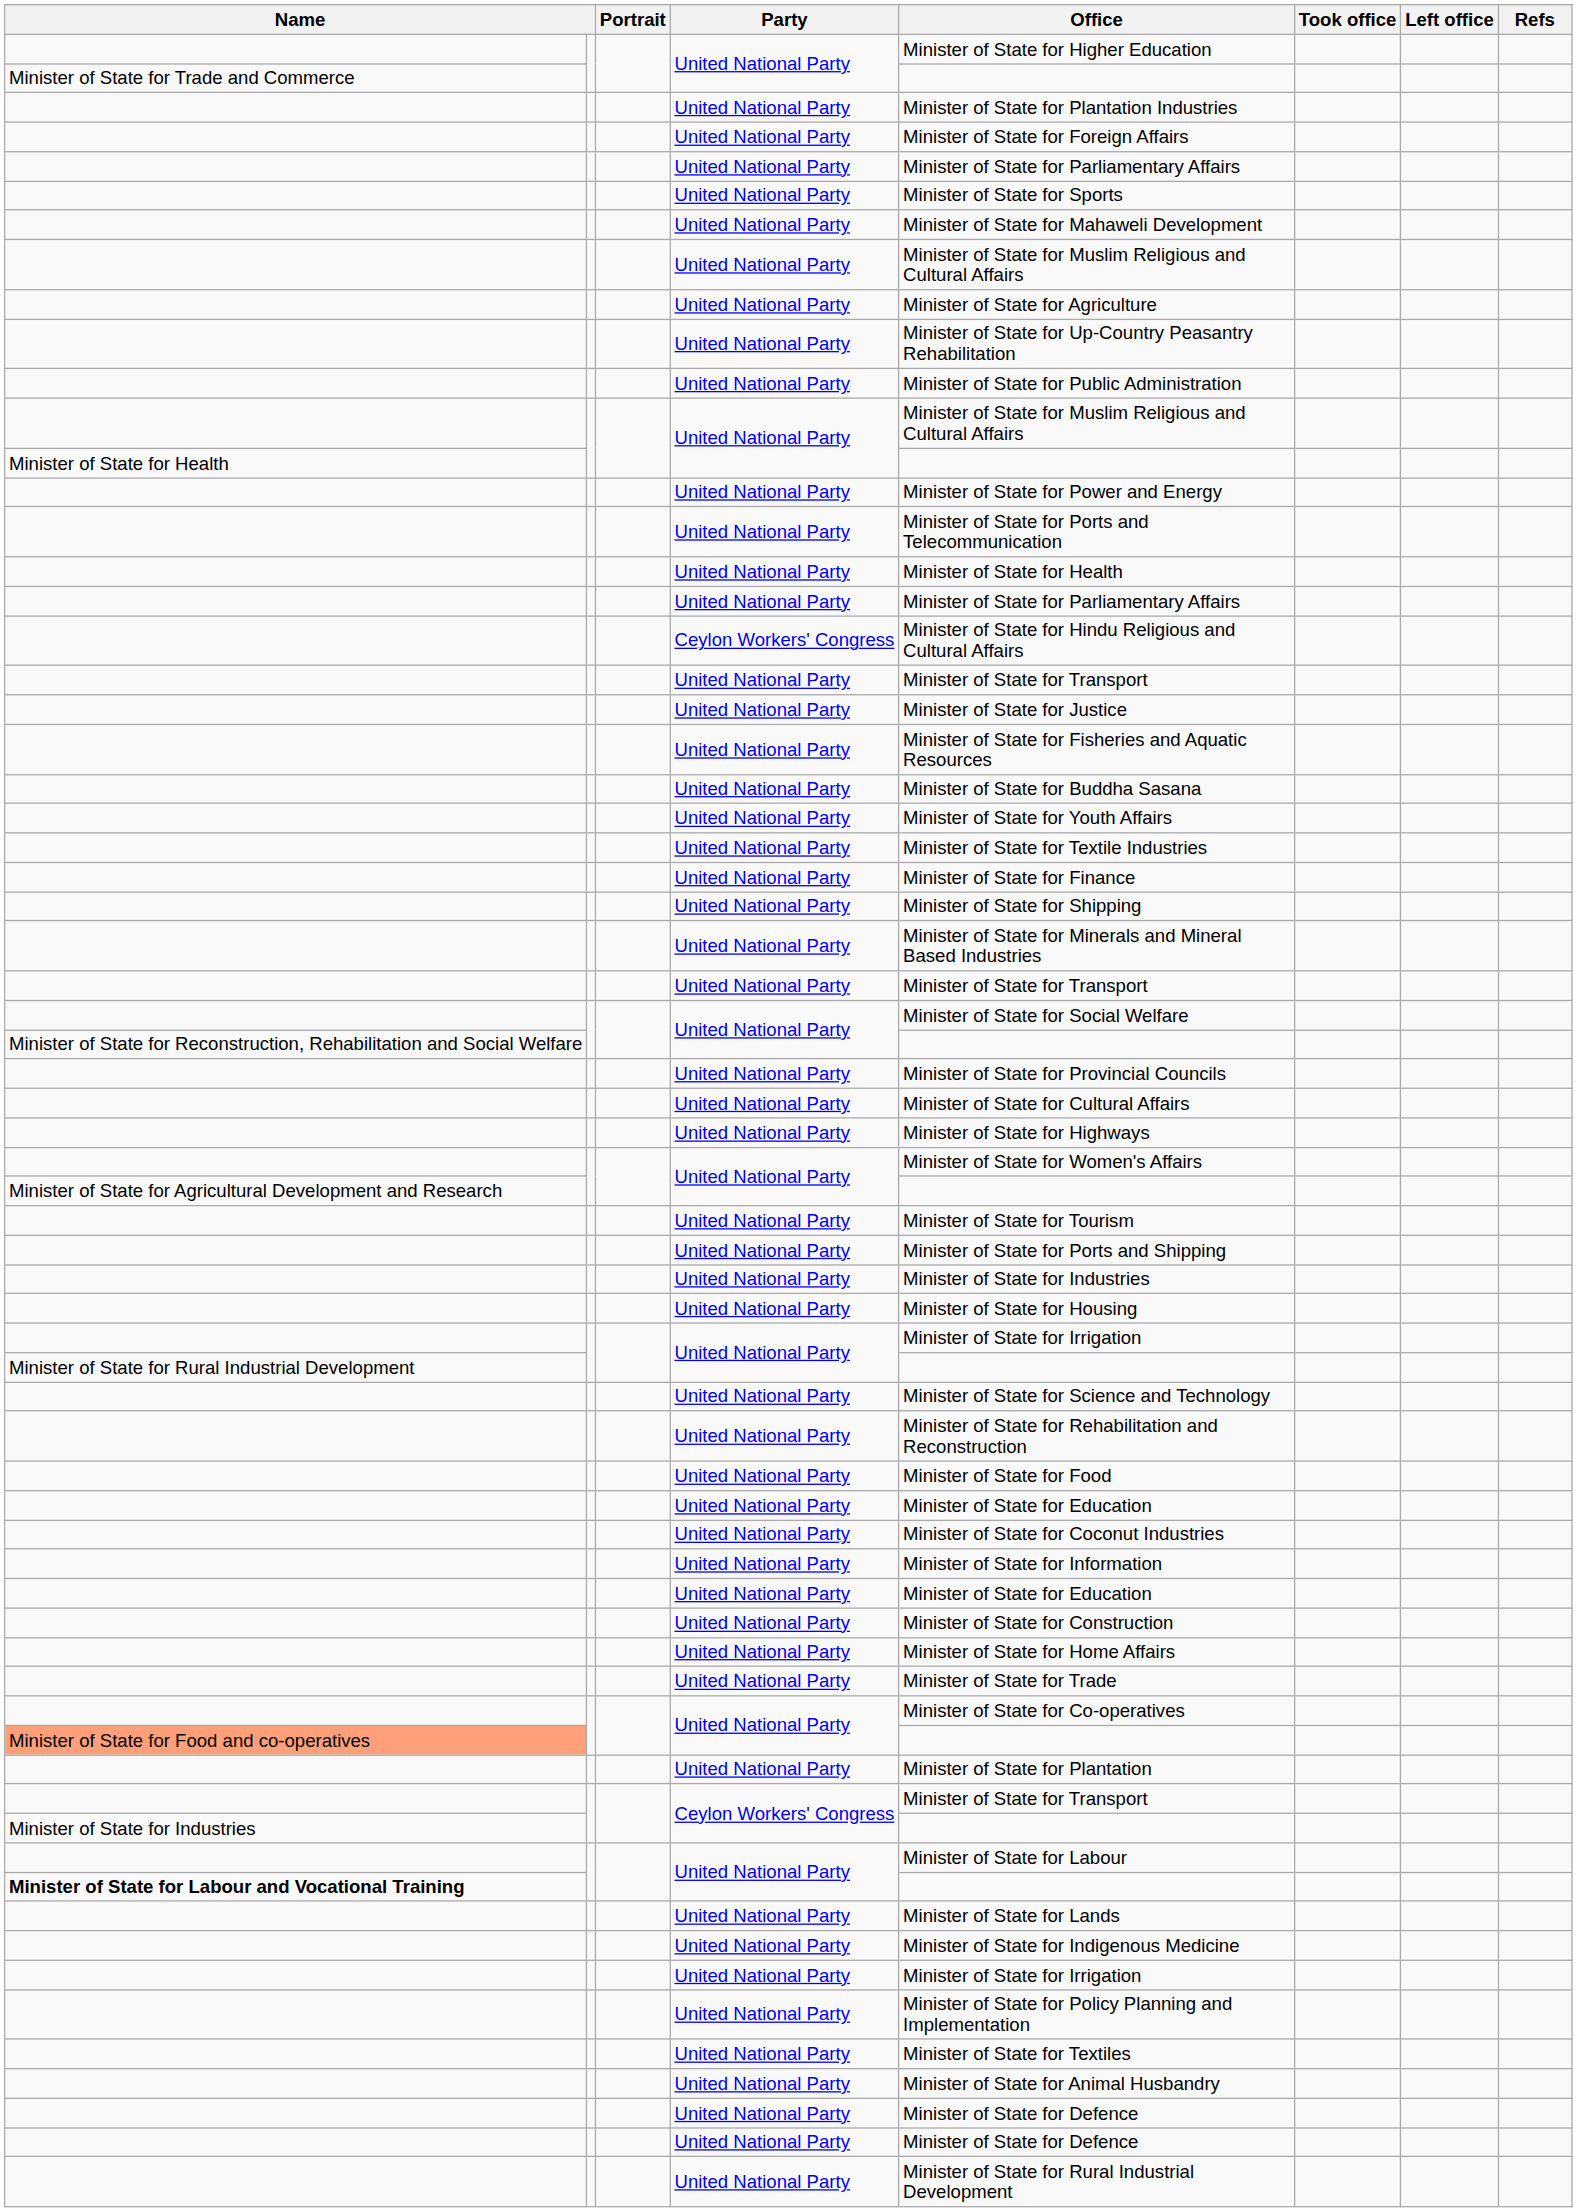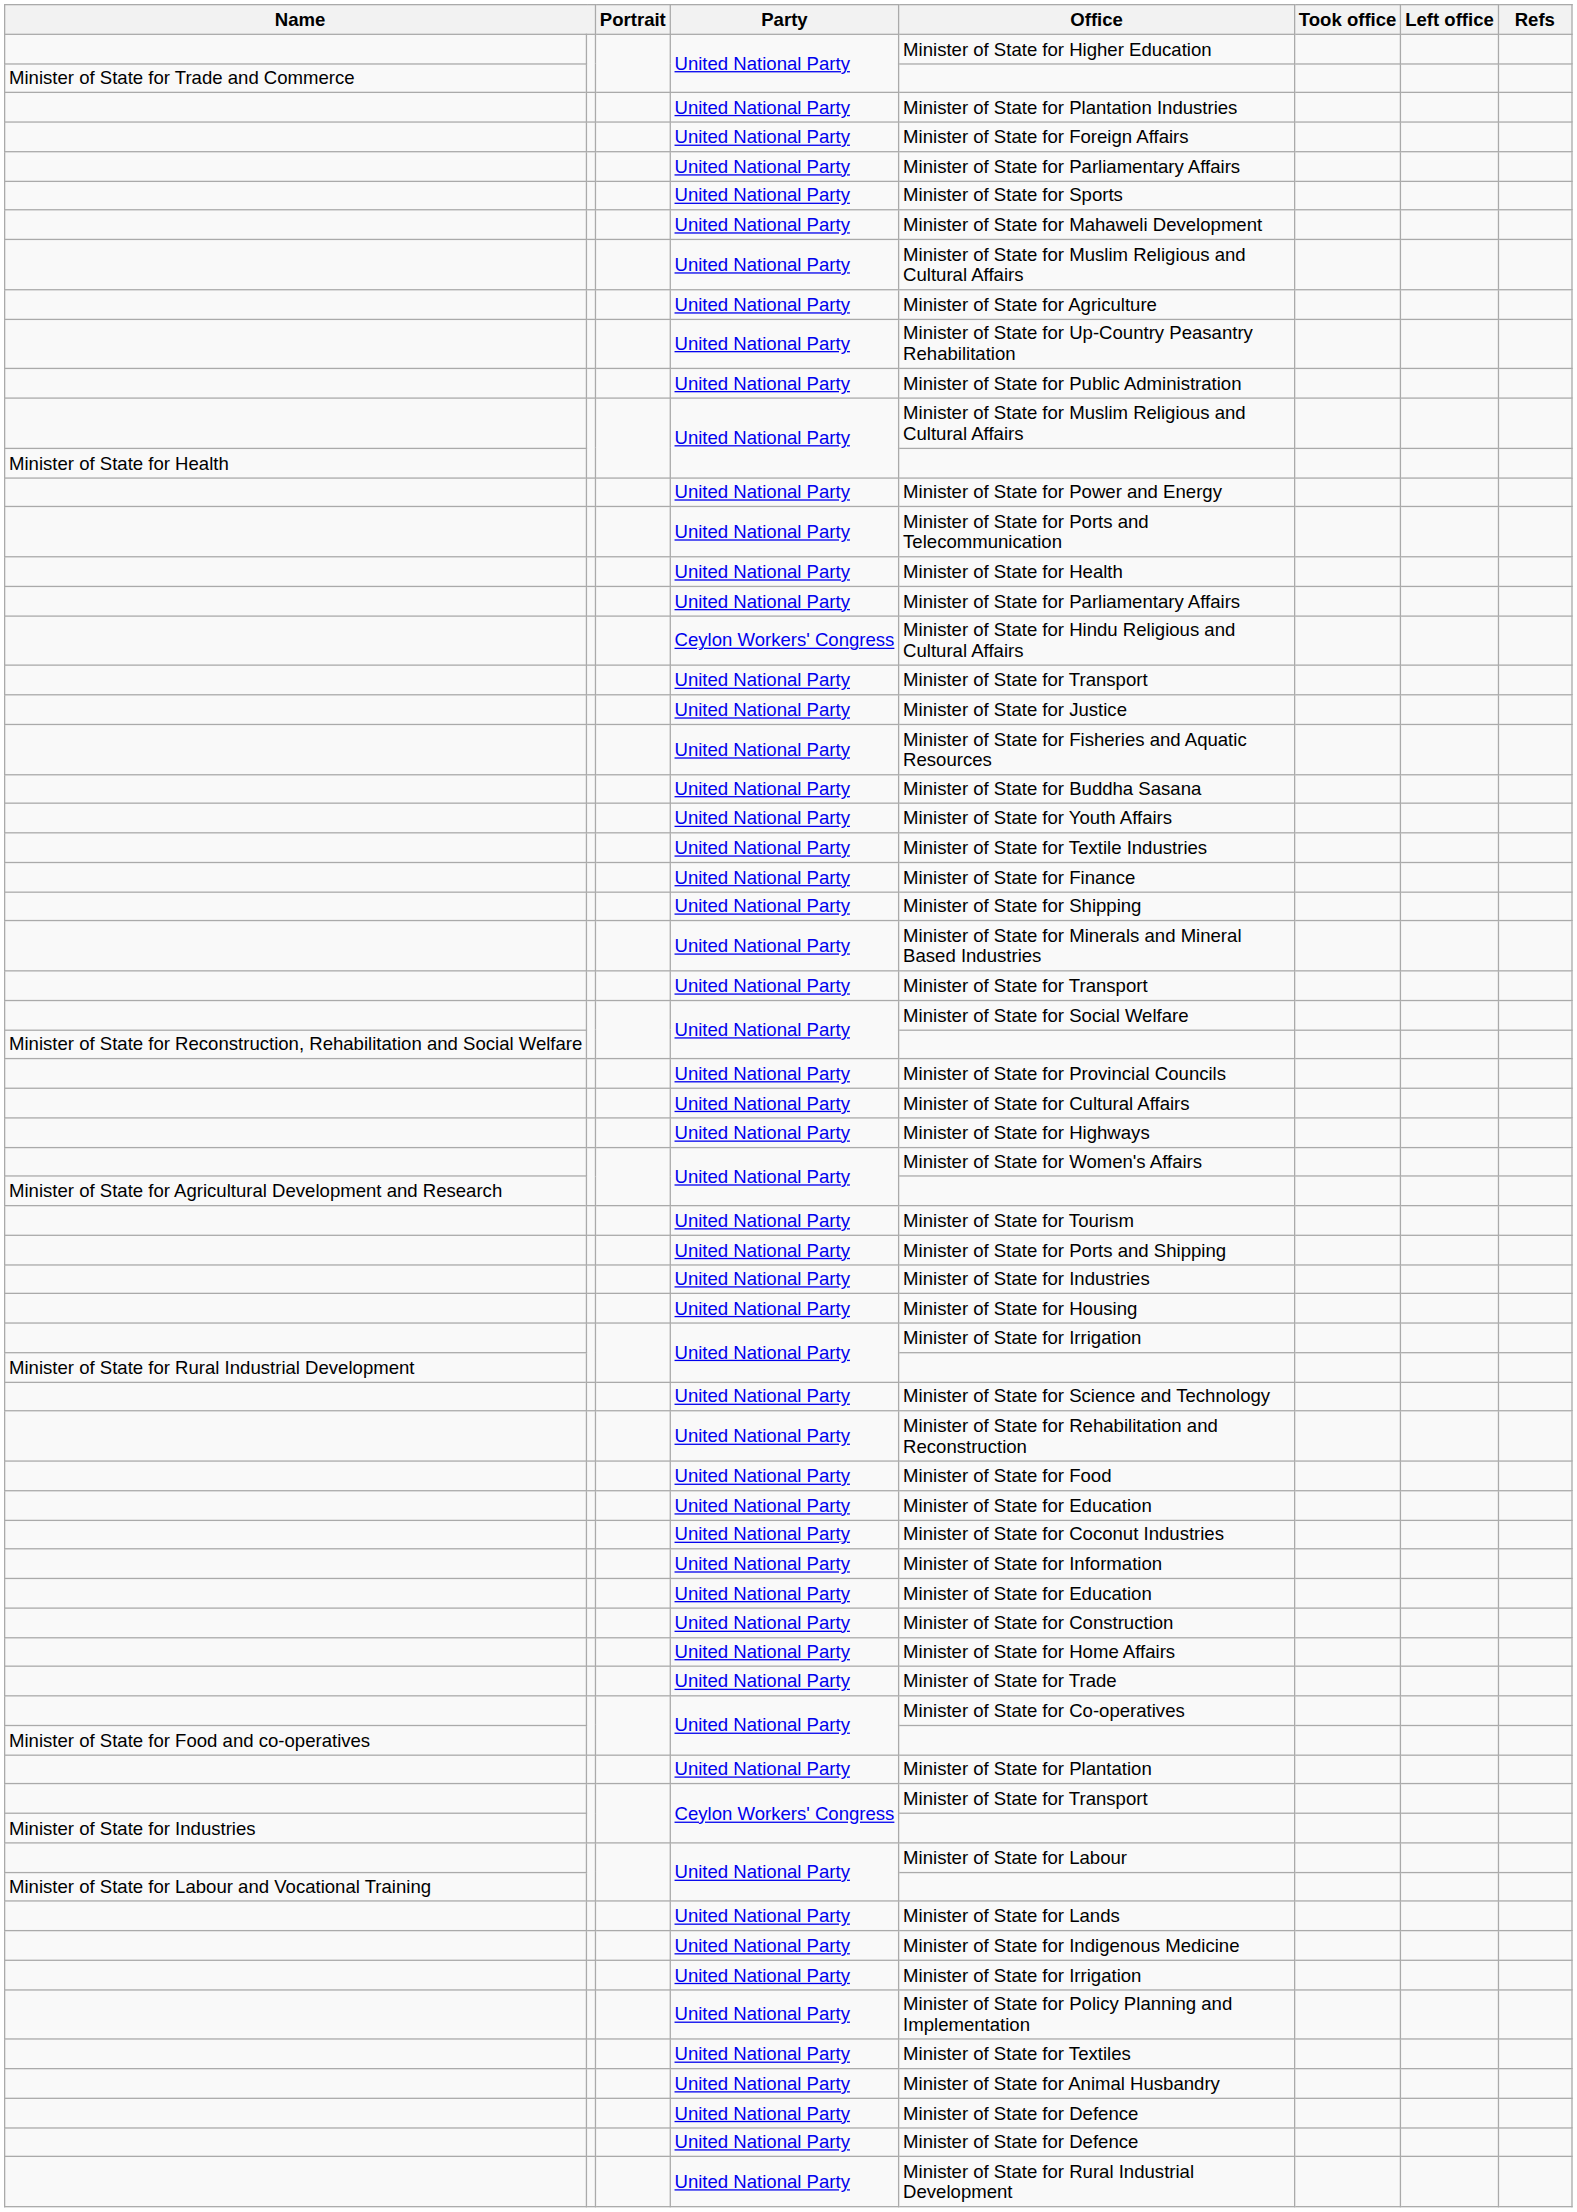(190, 1740) lightsalmon background -> (190, 1740) no background
(237, 1887) bold -> (220, 1887) normal
